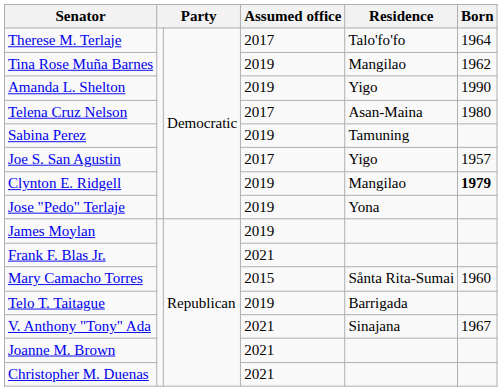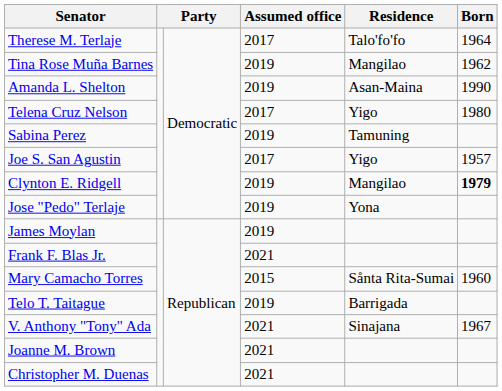(363, 87) Yigo -> (386, 87) Asan-Maina
(386, 111) Asan-Maina -> (363, 111) Yigo
